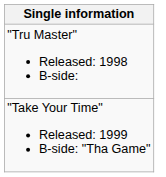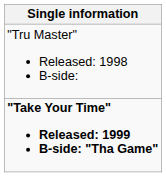(79, 129) normal -> (83, 129) bold
